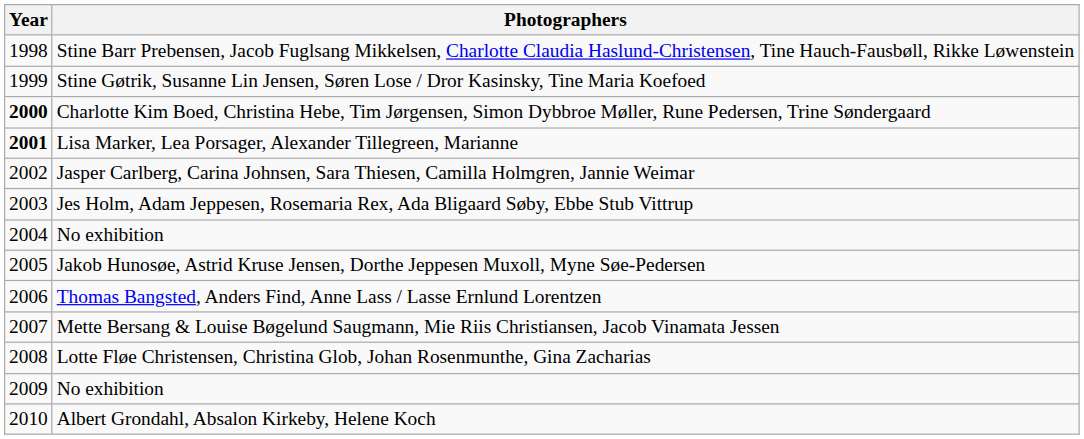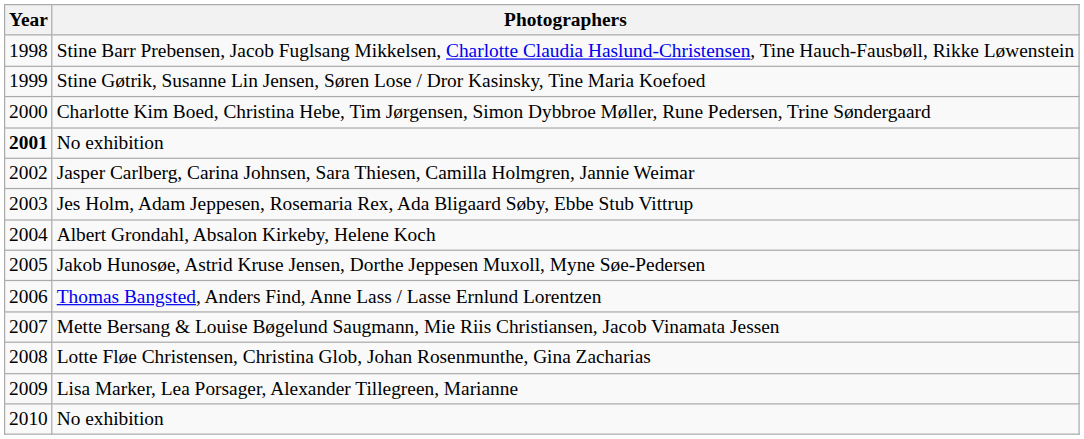(28, 111) bold -> (28, 111) normal
(287, 142) Lisa Marker, Lea Porsager, Alexander Tillegreen, Marianne -> (110, 142) No exhibition
(110, 234) No exhibition -> (246, 234) Albert Grondahl, Absalon Kirkeby, Helene Koch
(110, 388) No exhibition -> (287, 388) Lisa Marker, Lea Porsager, Alexander Tillegreen, Marianne
(246, 419) Albert Grondahl, Absalon Kirkeby, Helene Koch -> (110, 419) No exhibition
